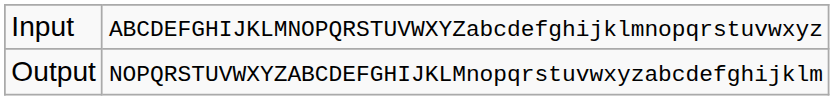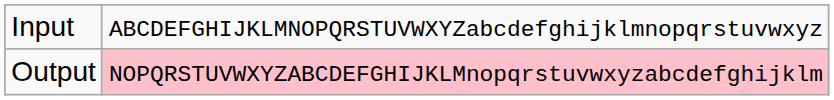(466, 75) no background -> (466, 75) pink background
